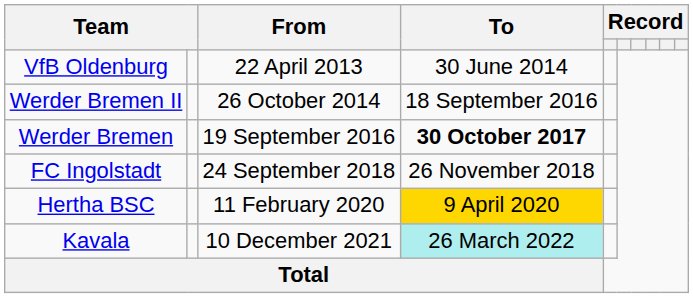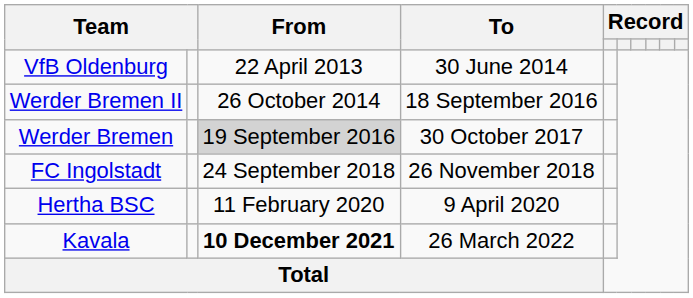(299, 136) no background -> (299, 136) lightgrey background
(501, 136) bold -> (501, 136) normal
(501, 205) gold background -> (501, 205) no background
(299, 240) normal -> (299, 240) bold
(501, 240) paleturquoise background -> (501, 240) no background
